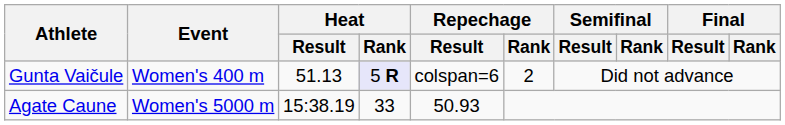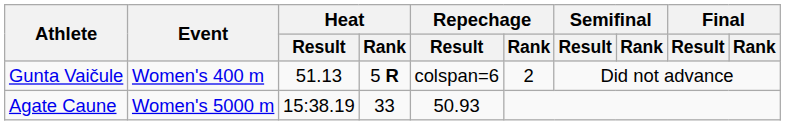(385, 76) lavender background -> (385, 76) no background
